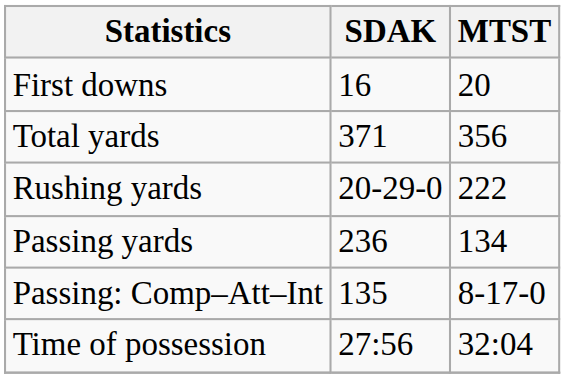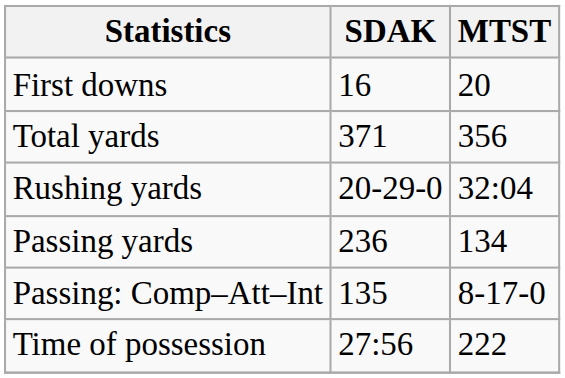(482, 188) 222 -> (495, 188) 32:04
(495, 345) 32:04 -> (482, 345) 222
